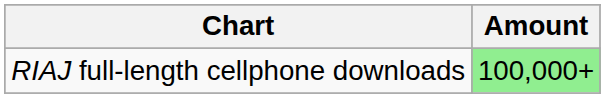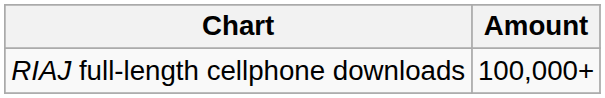(536, 70) lightgreen background -> (536, 70) no background
